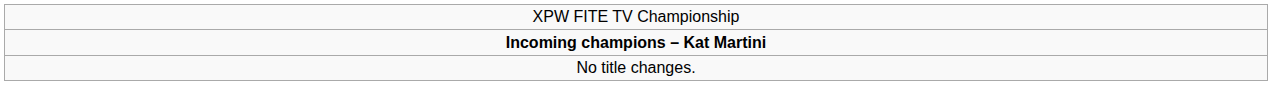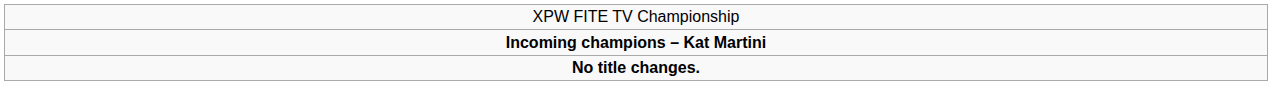(636, 67) normal -> (636, 67) bold
